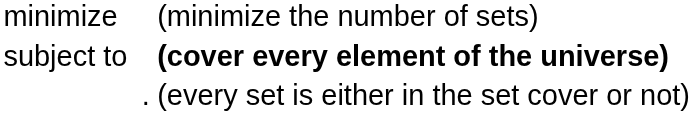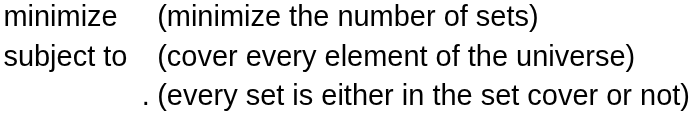(413, 56) bold -> (396, 56) normal
